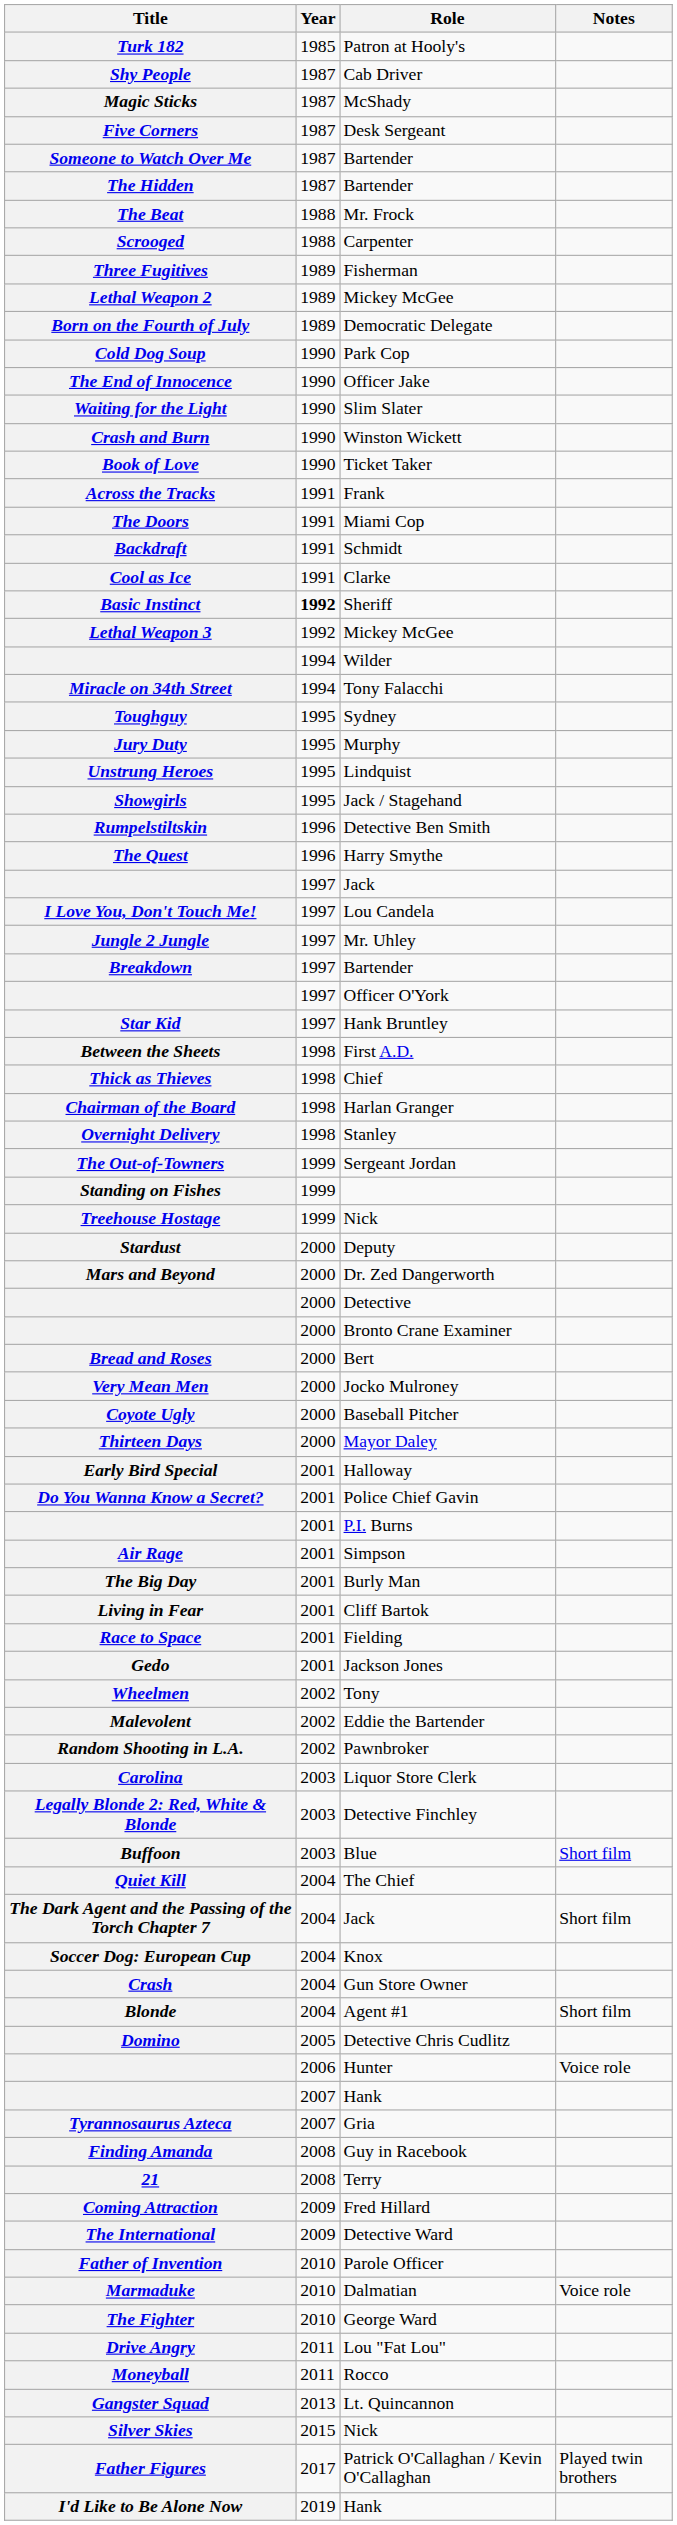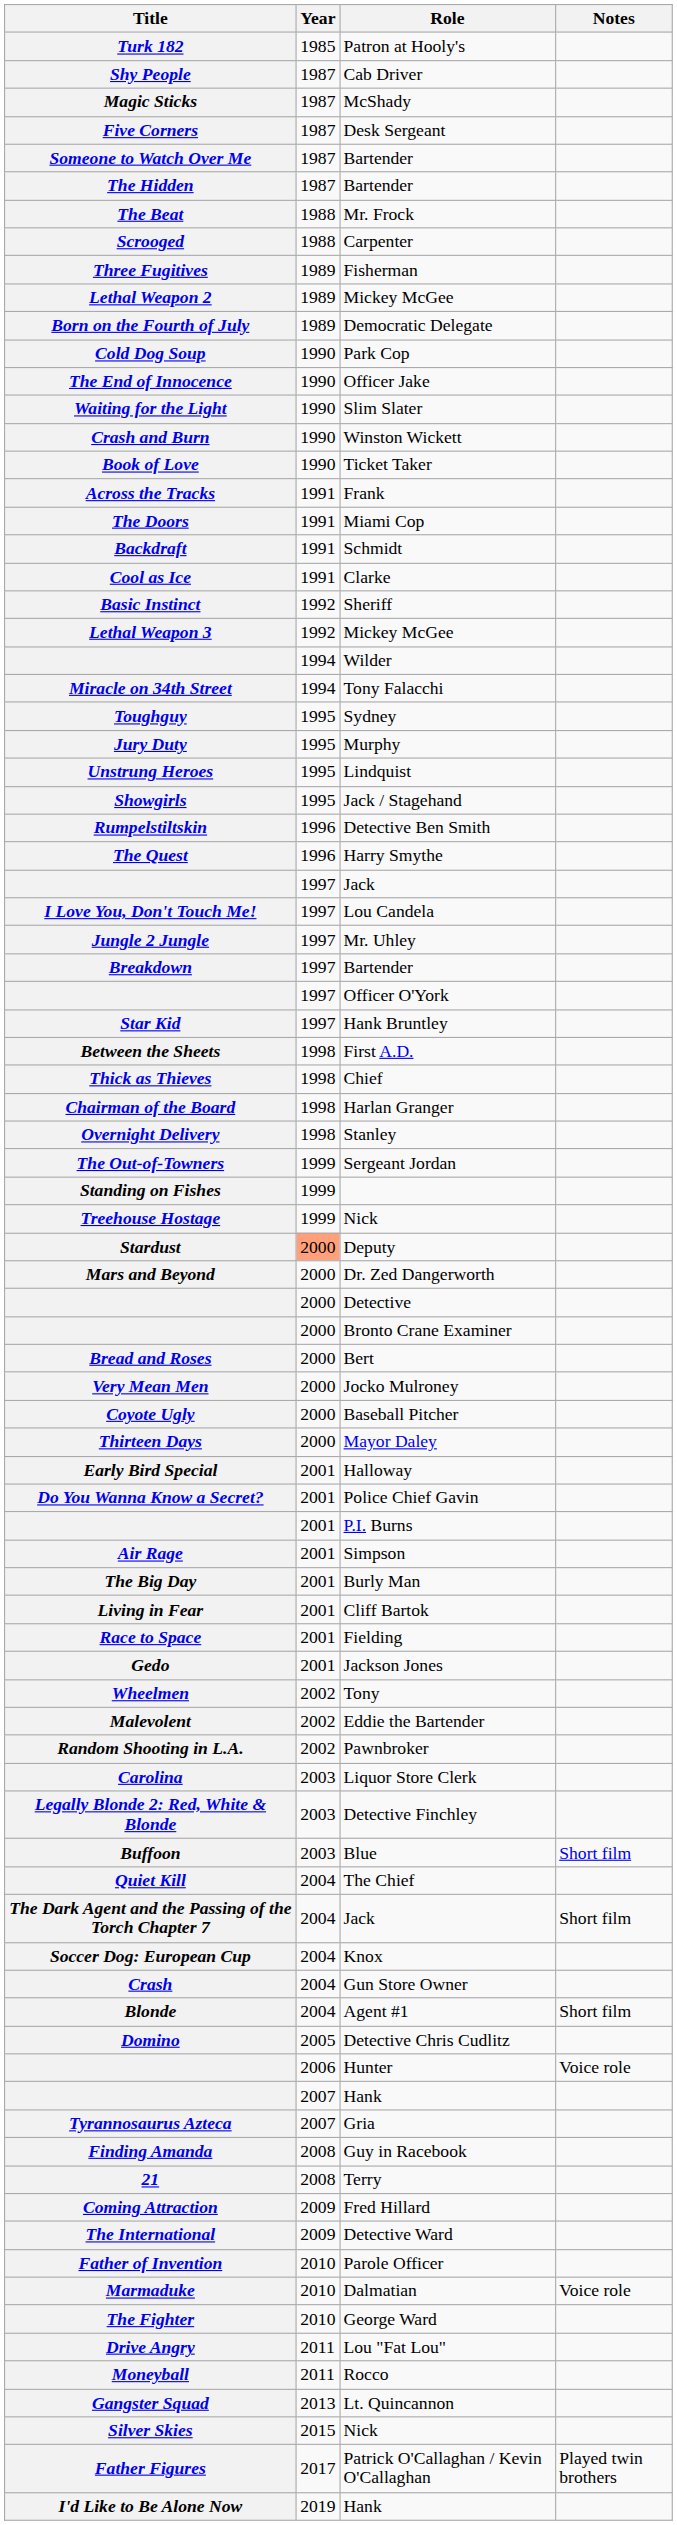(318, 604) bold -> (318, 604) normal
(318, 1246) no background -> (318, 1246) lightsalmon background
